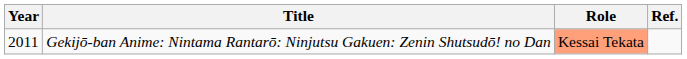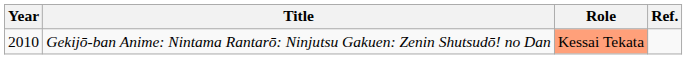(23, 41) 2011 -> (24, 41) 2010
